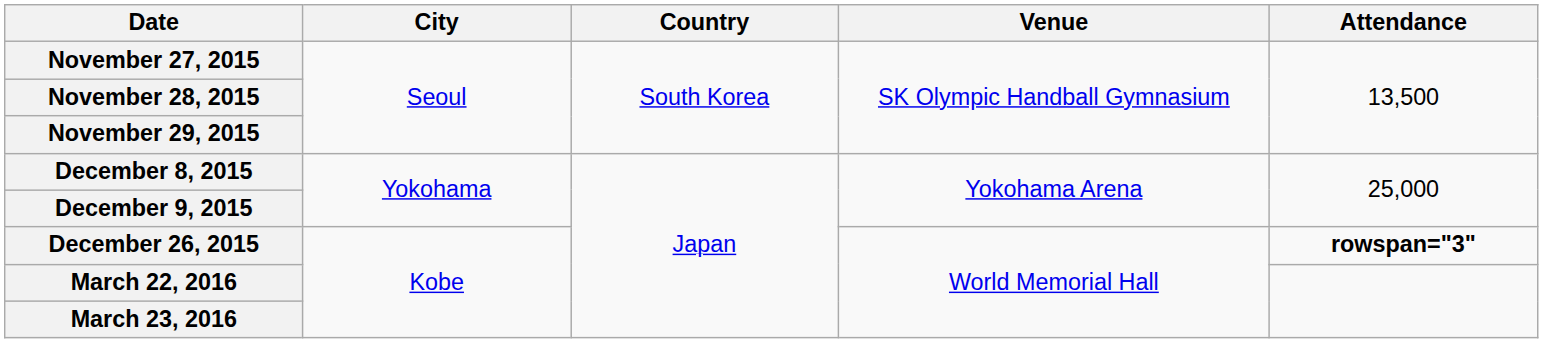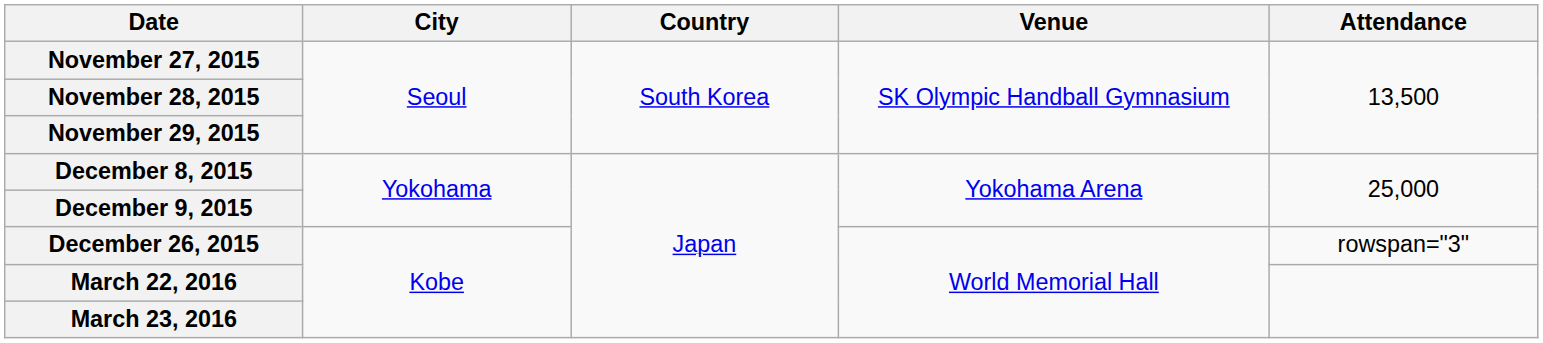(1403, 245) bold -> (1403, 245) normal
